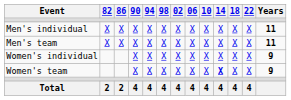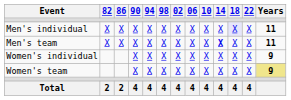(235, 29) no background -> (235, 29) lavender background
(221, 43) normal -> (221, 43) bold
(221, 70) bold -> (221, 70) normal
(271, 70) no background -> (271, 70) khaki background
